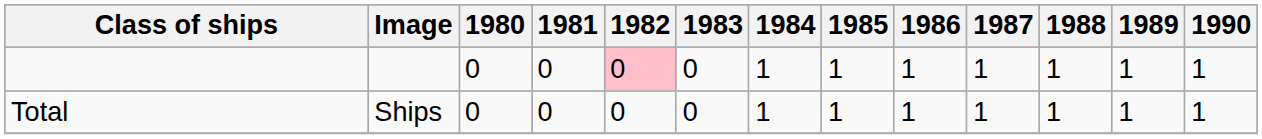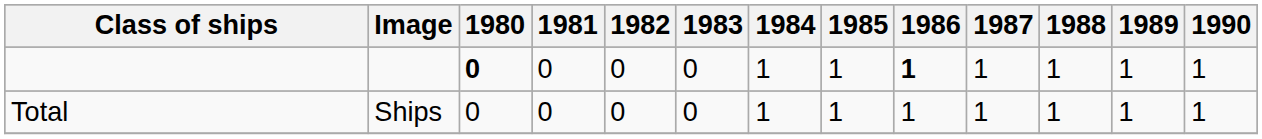(472, 68) normal -> (472, 68) bold
(618, 68) pink background -> (618, 68) no background
(908, 68) normal -> (908, 68) bold
